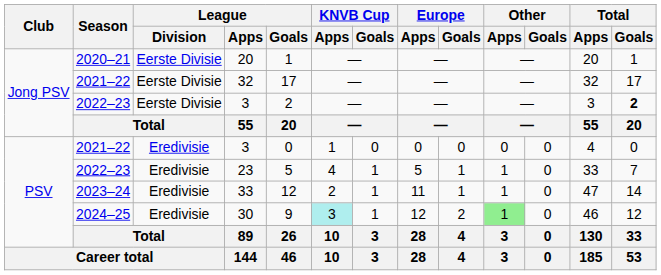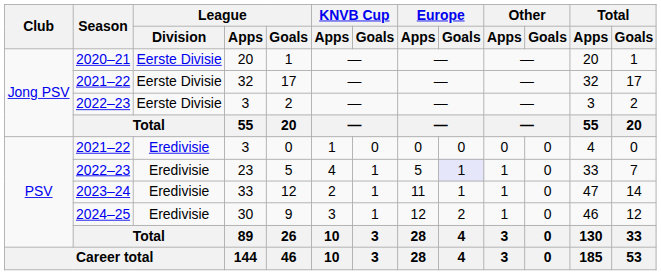(634, 103) bold -> (634, 103) normal
(461, 170) no background -> (461, 170) lavender background
(332, 214) paleturquoise background -> (332, 214) no background
(504, 214) lightgreen background -> (504, 214) no background
